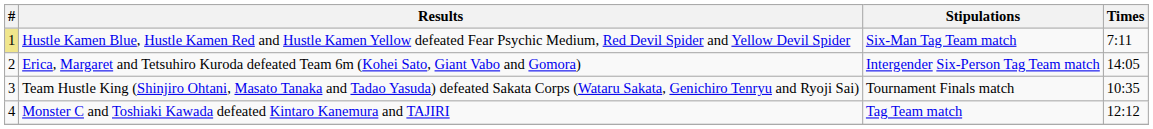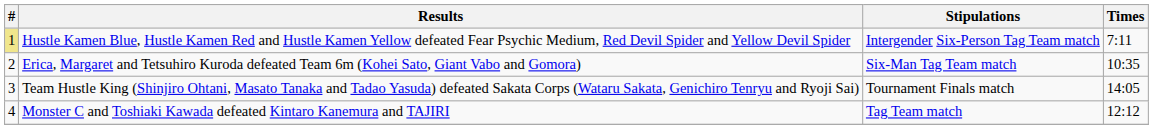(941, 40) Six-Man Tag Team match -> (983, 40) Intergender Six-Person Tag Team match
(983, 64) Intergender Six-Person Tag Team match -> (941, 64) Six-Man Tag Team match
(1123, 64) 14:05 -> (1123, 64) 10:35
(1123, 88) 10:35 -> (1123, 88) 14:05
